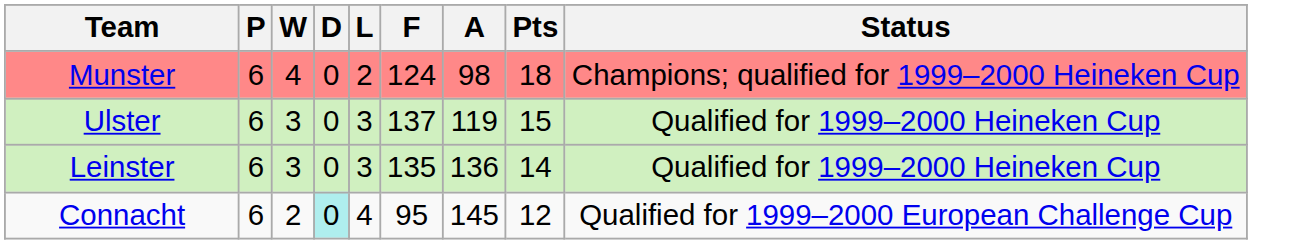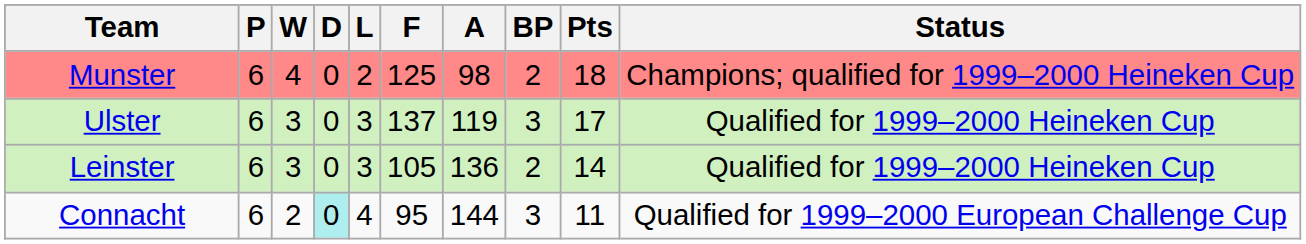+ column: (533, 27)
(412, 74) 124 -> (412, 74) 125
(535, 121) 15 -> (590, 121) 17
(412, 167) 135 -> (412, 167) 105
(474, 214) 145 -> (474, 214) 144
(535, 214) 12 -> (590, 214) 11
